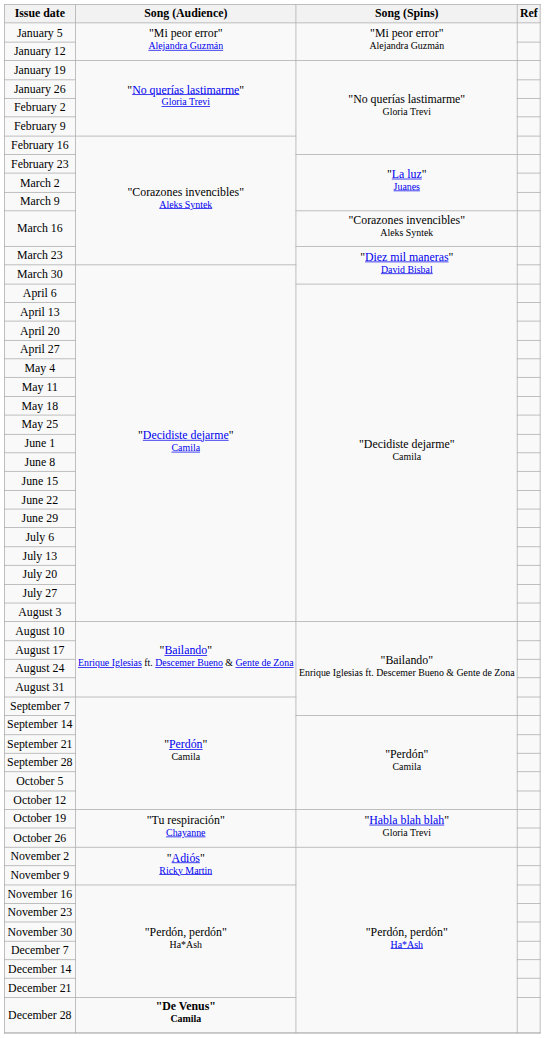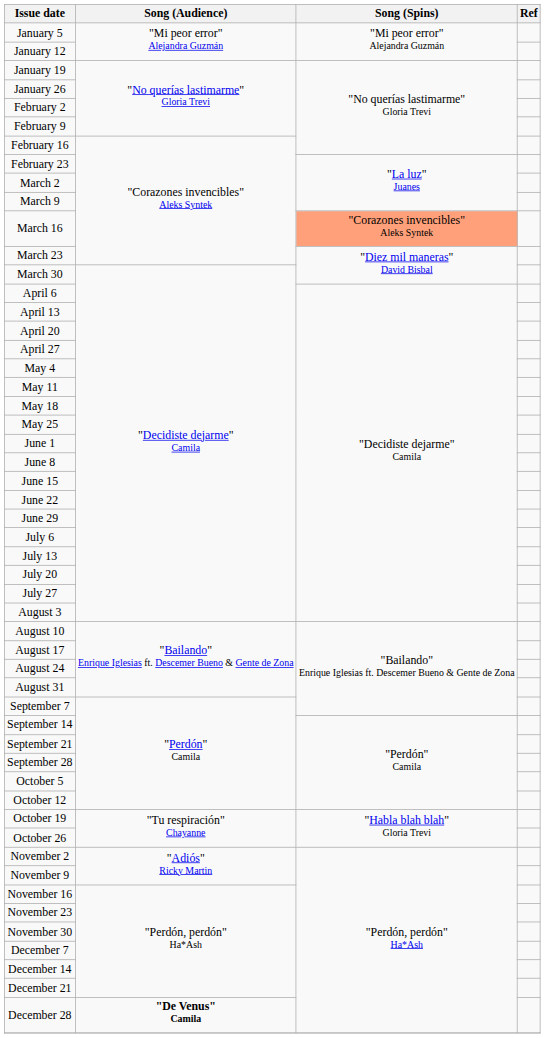(407, 226) no background -> (407, 226) lightsalmon background
